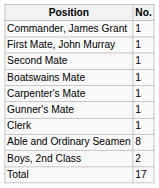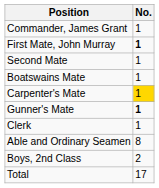(138, 45) normal -> (138, 45) bold
(138, 93) no background -> (138, 93) gold background
(138, 110) normal -> (138, 110) bold
